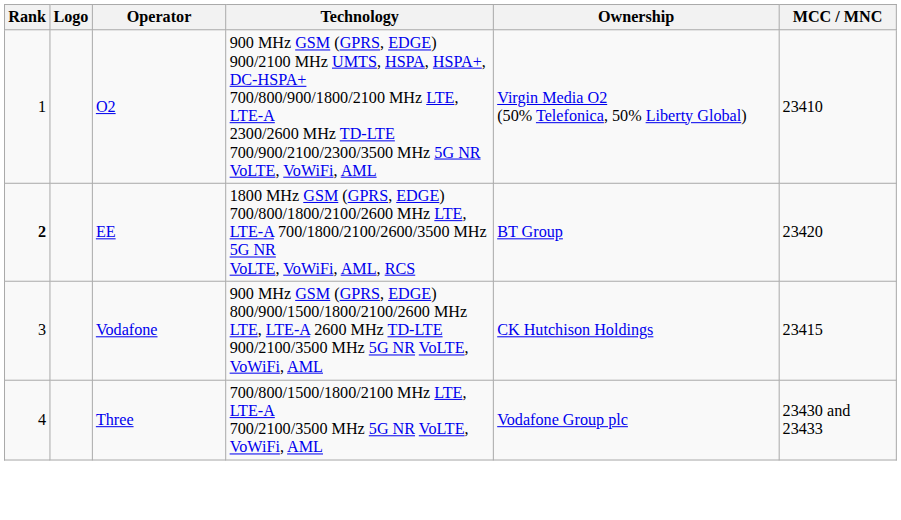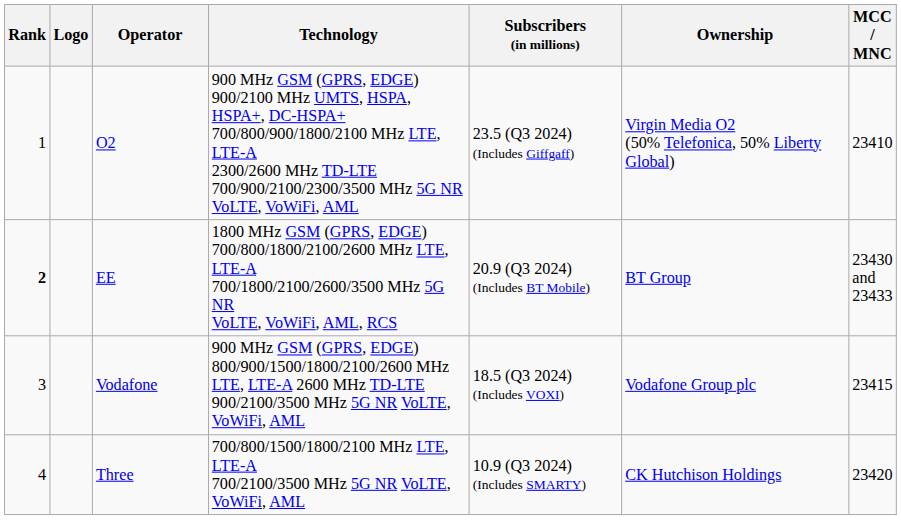+ column: (545, 35)
(803, 232) 23420 -> (872, 277) 23430 and 23433
(575, 330) CK Hutchison Holdings -> (691, 385) Vodafone Group plc
(563, 419) Vodafone Group plc -> (703, 474) CK Hutchison Holdings
(816, 419) 23430 and 23433 -> (872, 474) 23420
